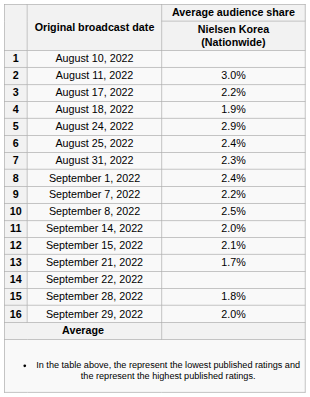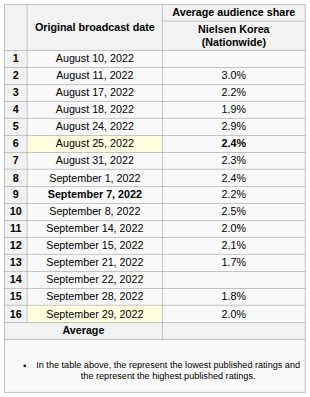(95, 144) no background -> (95, 144) lightyellow background
(233, 144) normal -> (234, 144) bold
(95, 195) normal -> (95, 195) bold
(95, 314) no background -> (95, 314) lightyellow background
